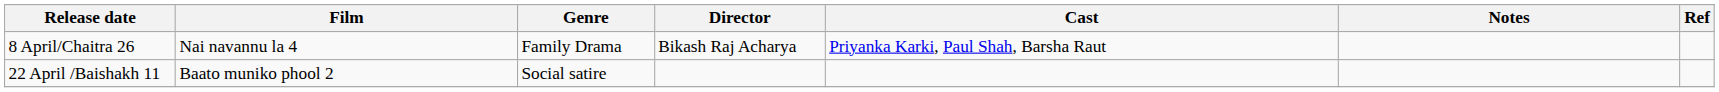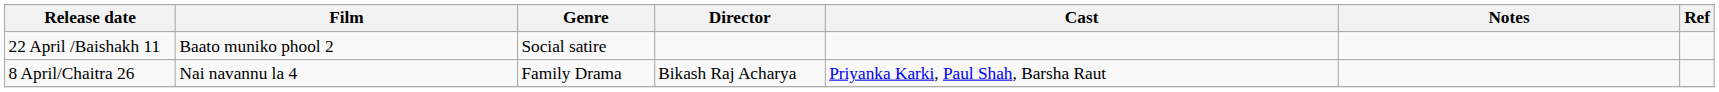rows swapped: (71, 45) <-> (84, 73)
